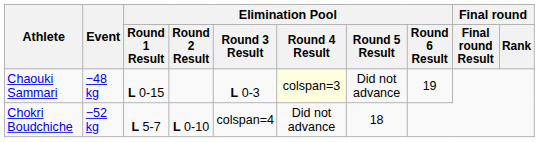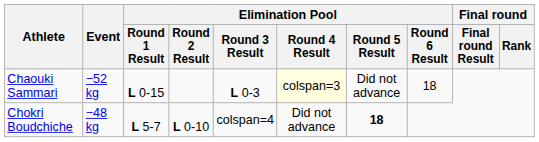(96, 86) −48 kg -> (96, 86) −52 kg
(430, 86) 19 -> (430, 86) 18
(96, 120) −52 kg -> (96, 120) −48 kg
(377, 120) normal -> (377, 120) bold
